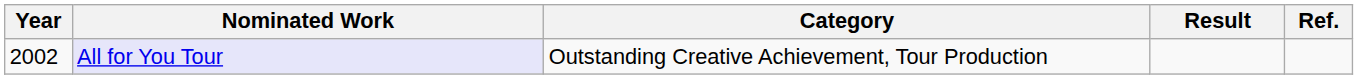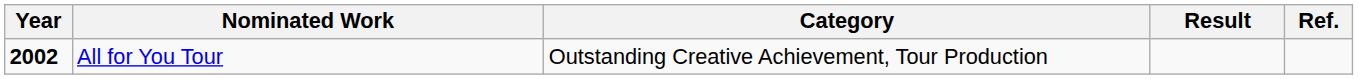(34, 56) normal -> (34, 56) bold
(150, 56) lavender background -> (150, 56) no background
